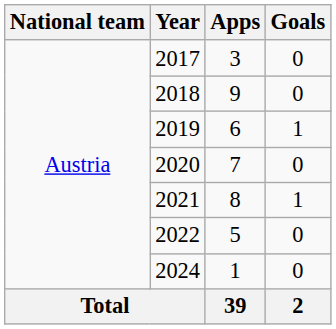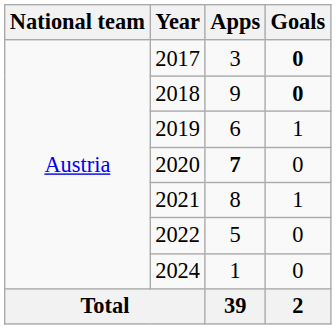(298, 57) normal -> (298, 57) bold
(298, 93) normal -> (298, 93) bold
(235, 164) normal -> (235, 164) bold
